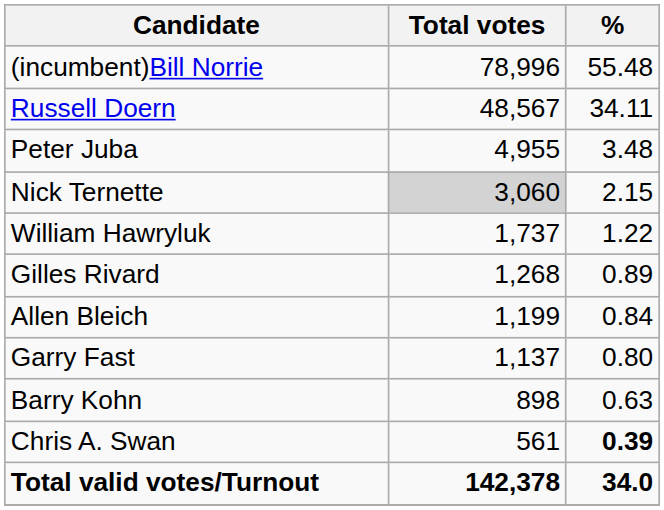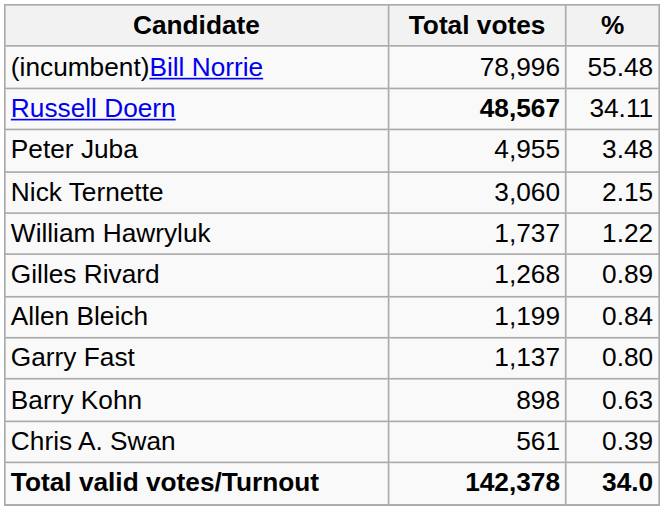(520, 108) normal -> (520, 108) bold
(527, 191) lightgrey background -> (527, 191) no background
(628, 441) bold -> (628, 441) normal
